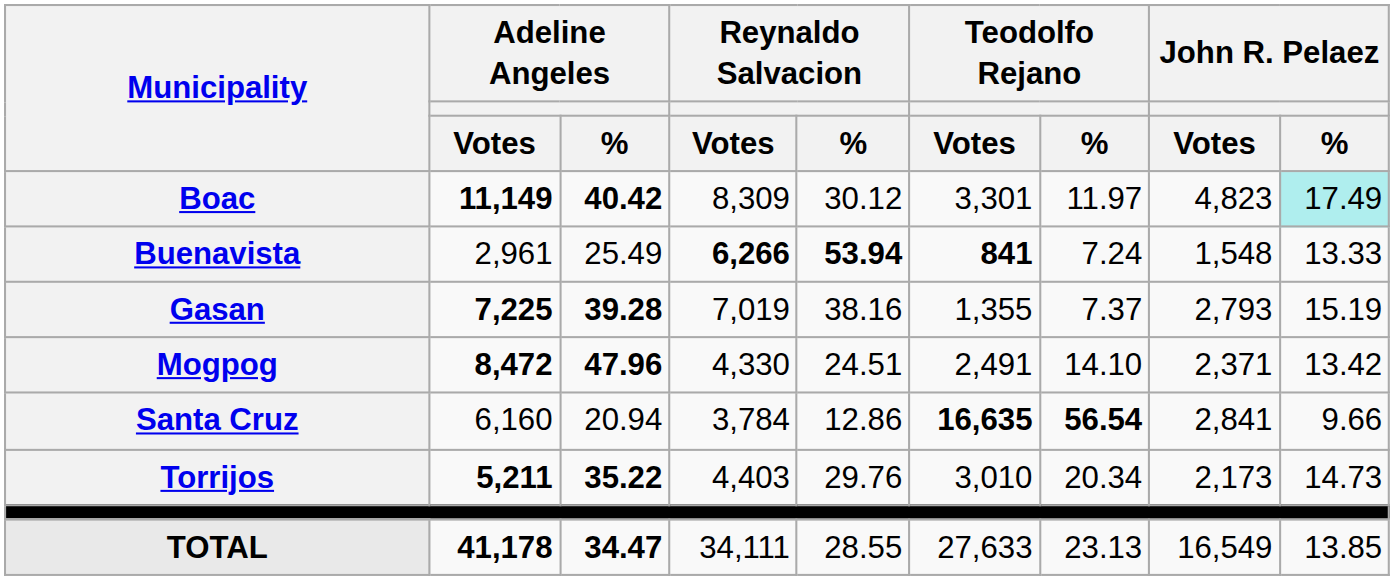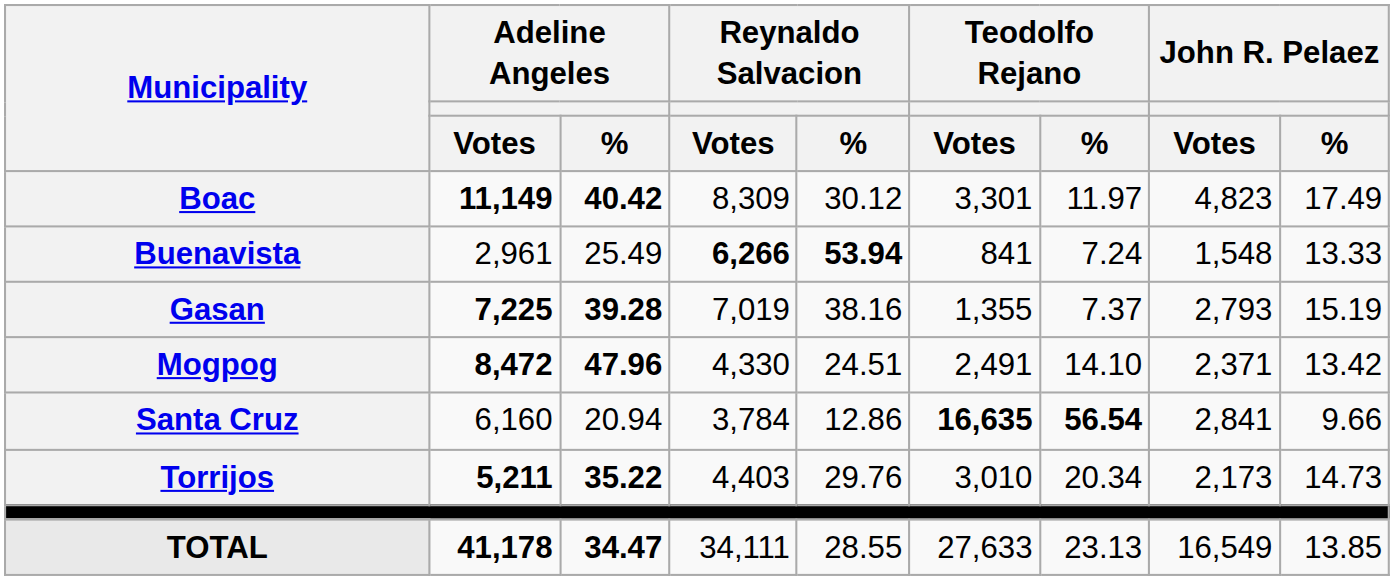(1343, 198) paleturquoise background -> (1343, 198) no background
(1006, 254) bold -> (1006, 254) normal
